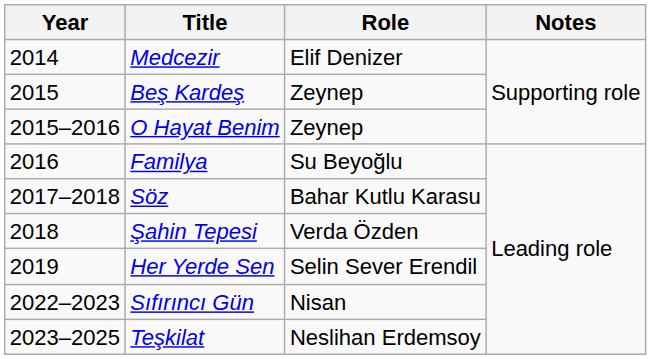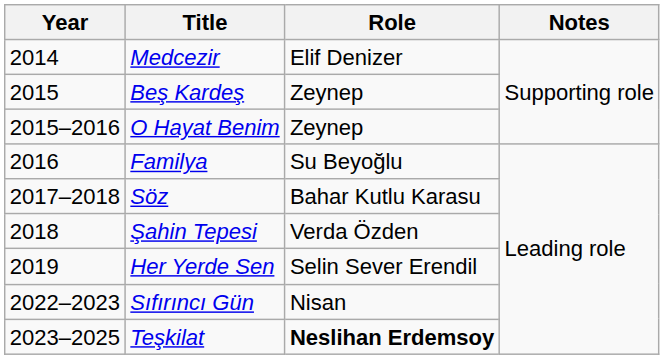(385, 336) normal -> (392, 336) bold
